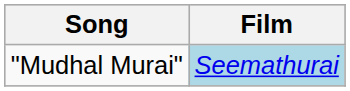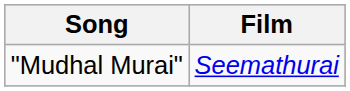(267, 65) lightblue background -> (267, 65) no background
